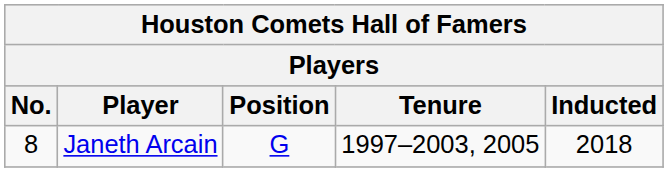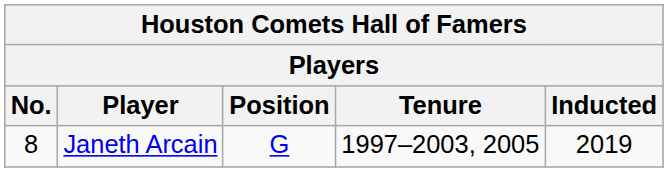(604, 145) 2018 -> (604, 145) 2019
